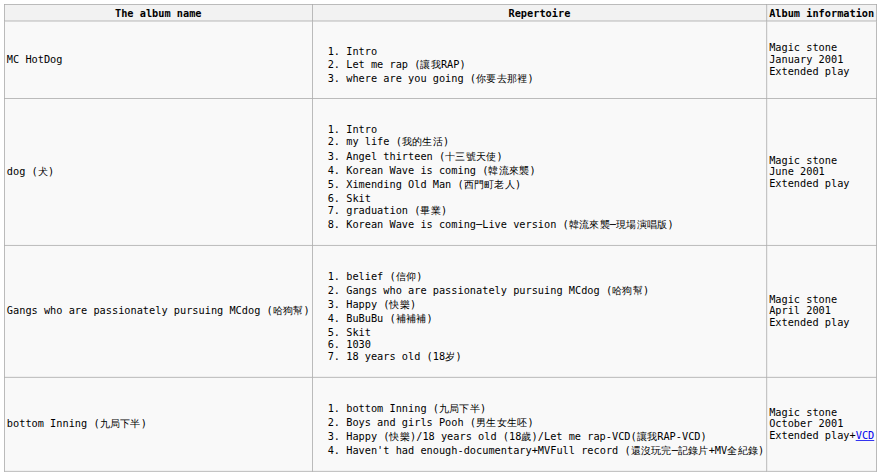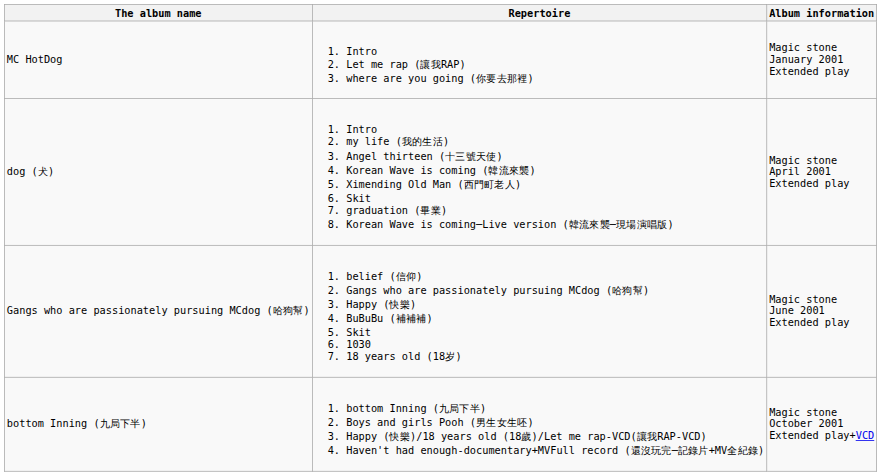(809, 172) Magic stone June 2001 Extended play -> (809, 172) Magic stone April 2001 Extended play
(809, 311) Magic stone April 2001 Extended play -> (809, 311) Magic stone June 2001 Extended play
